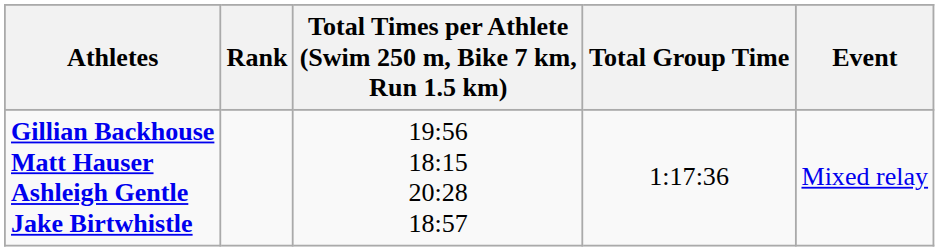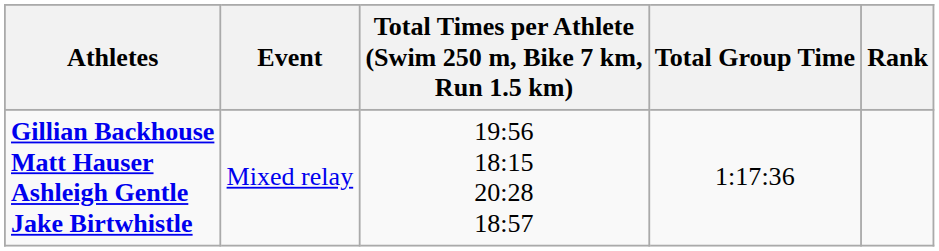columns swapped: (865, 57) <-> (257, 57)
